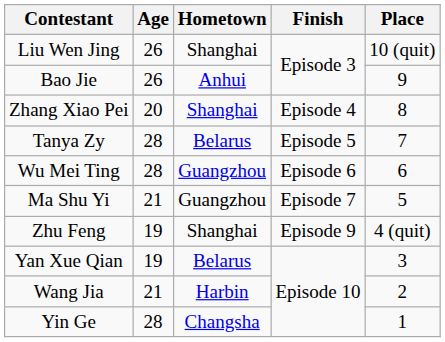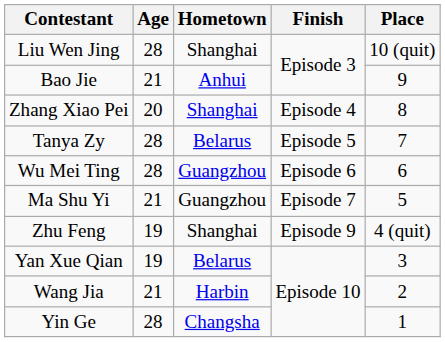(153, 49) 26 -> (153, 49) 28
(153, 79) 26 -> (153, 79) 21
